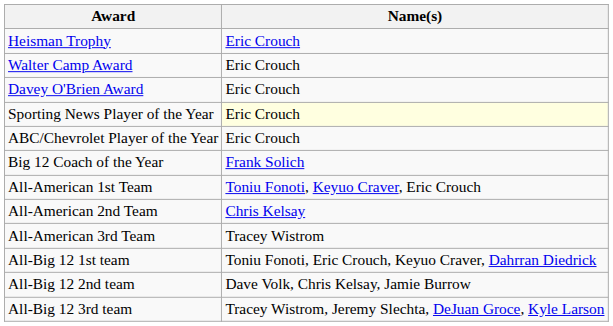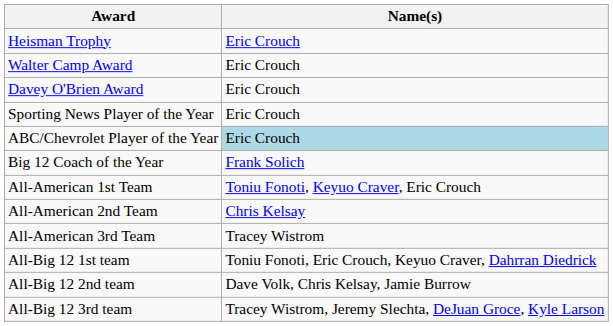(263, 114) lightyellow background -> (263, 114) no background
(263, 138) no background -> (263, 138) lightblue background
